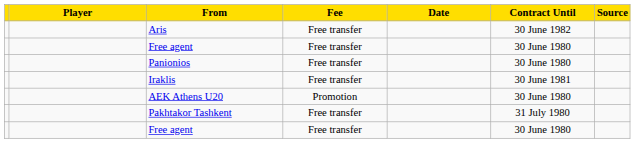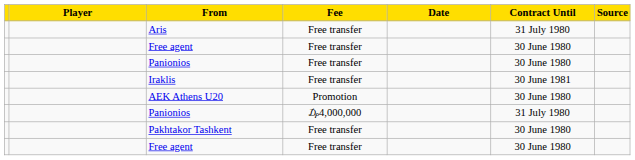(543, 29) 30 June 1982 -> (543, 29) 31 July 1980
+ row: (169, 113)
(543, 113) 31 July 1980 -> (543, 130) 30 June 1980
